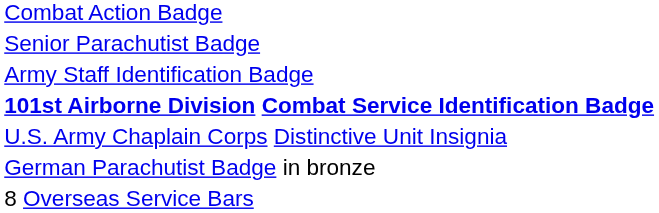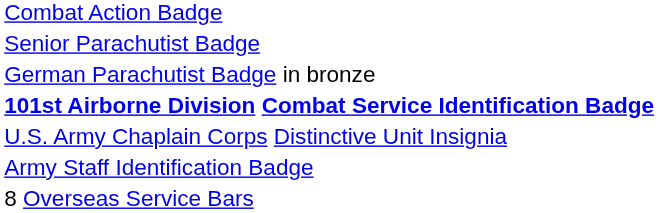(159, 74) Army Staff Identification Badge -> (190, 74) German Parachutist Badge in bronze
(190, 167) German Parachutist Badge in bronze -> (159, 167) Army Staff Identification Badge
